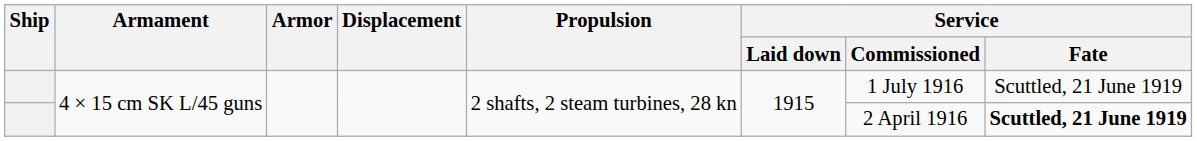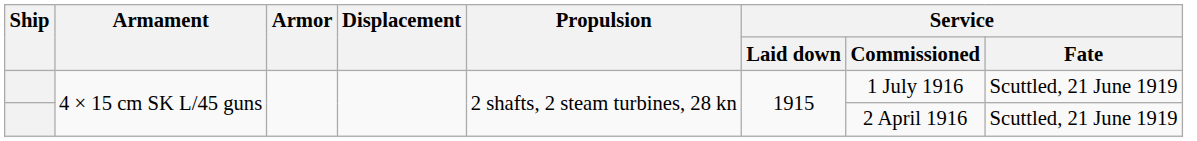(1088, 119) bold -> (1084, 119) normal
